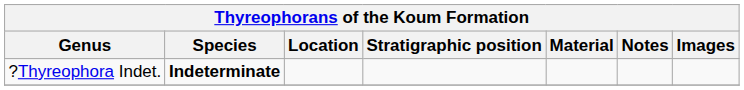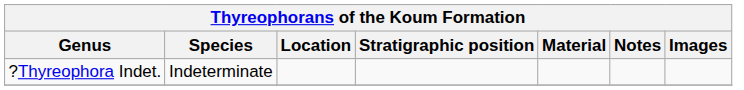(225, 71) bold -> (221, 71) normal
